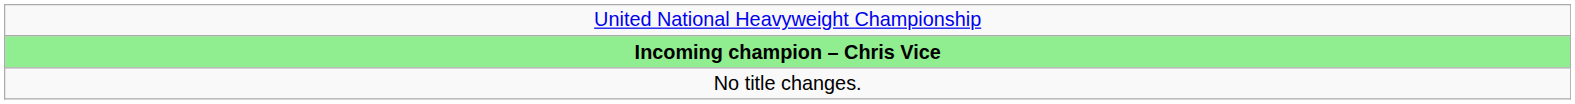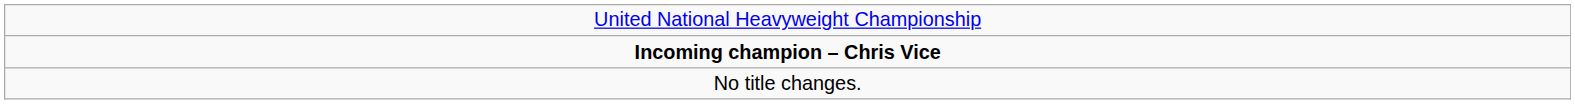(788, 51) lightgreen background -> (788, 51) no background
